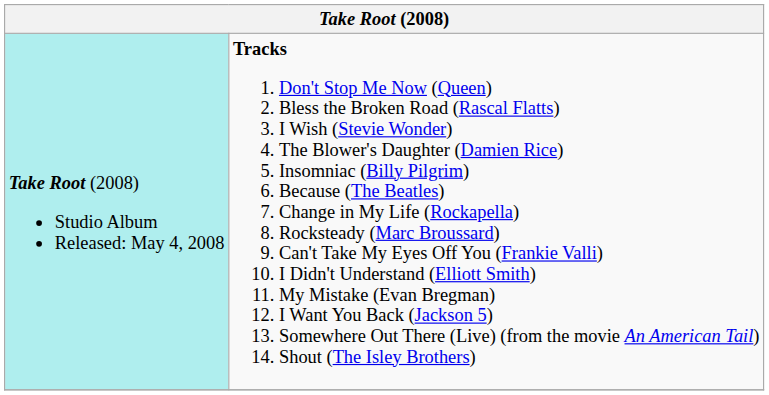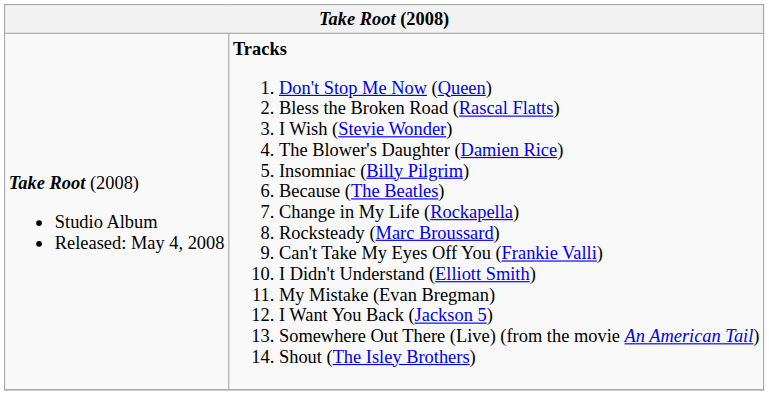(117, 213) paleturquoise background -> (117, 213) no background
